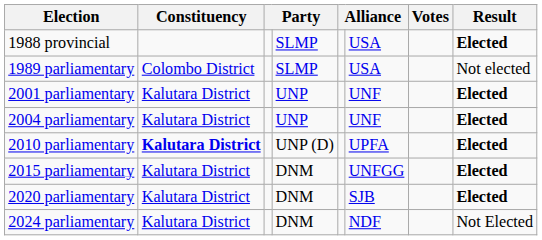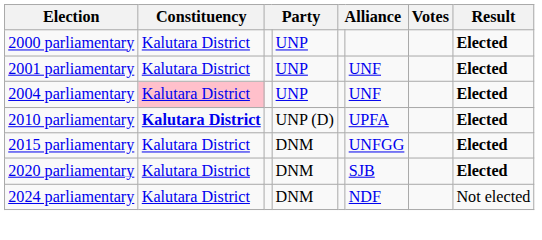- row: (59, 42)
- row: (71, 68)
+ row: (71, 42)
(196, 119) no background -> (196, 94) pink background
(495, 222) Not Elected -> (493, 196) Not elected
